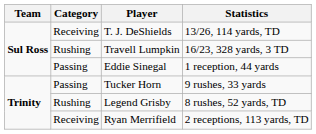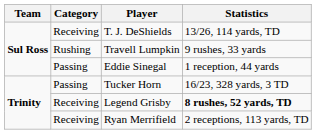(237, 49) 16/23, 328 yards, 3 TD -> (225, 49) 9 rushes, 33 yards
(225, 84) 9 rushes, 33 yards -> (237, 84) 16/23, 328 yards, 3 TD
(72, 102) Rushing -> (76, 102) Receiving
(235, 102) normal -> (238, 102) bold
